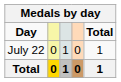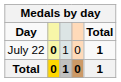(53, 50) normal -> (53, 50) bold
(100, 50) normal -> (100, 50) bold
